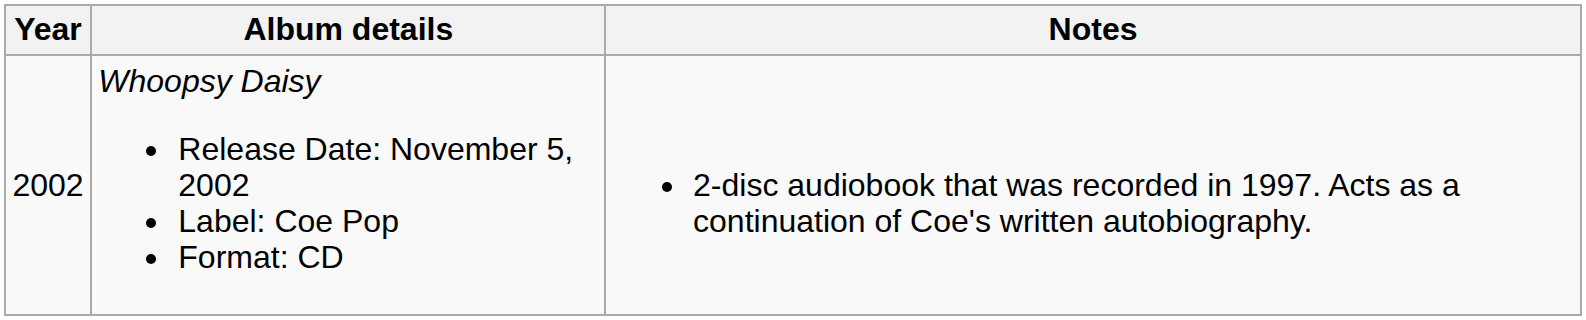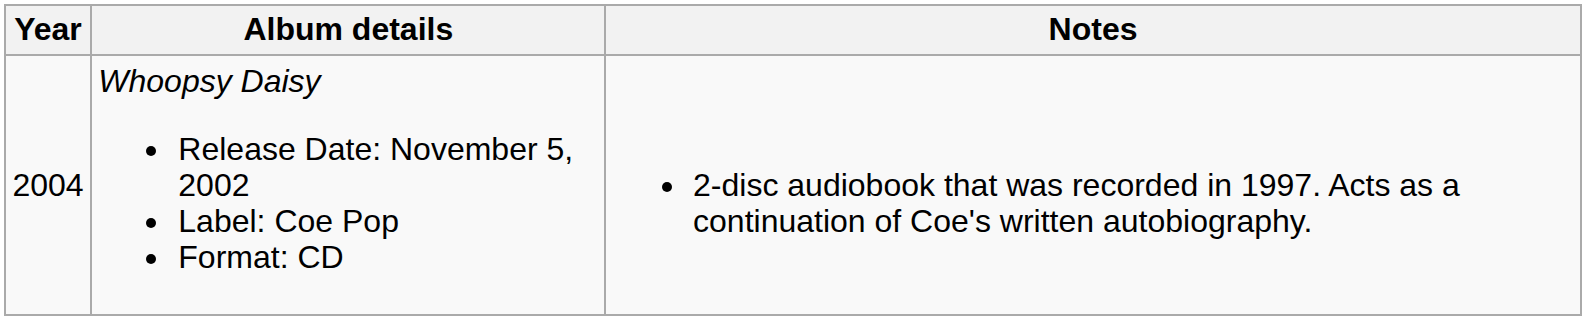(48, 184) 2002 -> (48, 184) 2004
